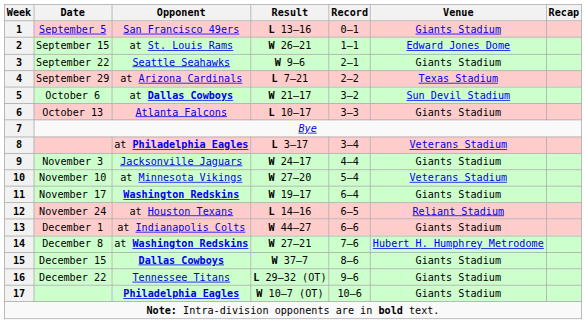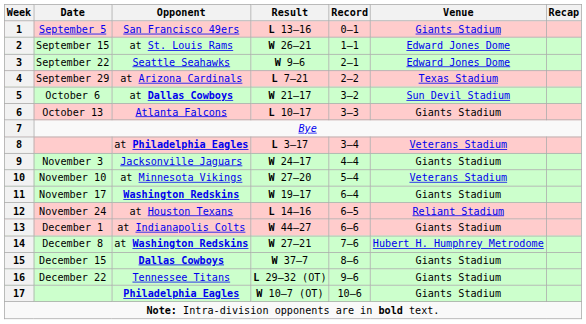(458, 62) Giants Stadium -> (458, 62) Edward Jones Dome
